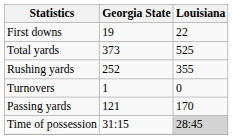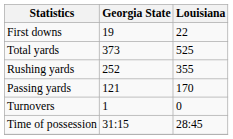rows swapped: (39, 106) <-> (31, 87)
(189, 124) lightgrey background -> (189, 124) no background
